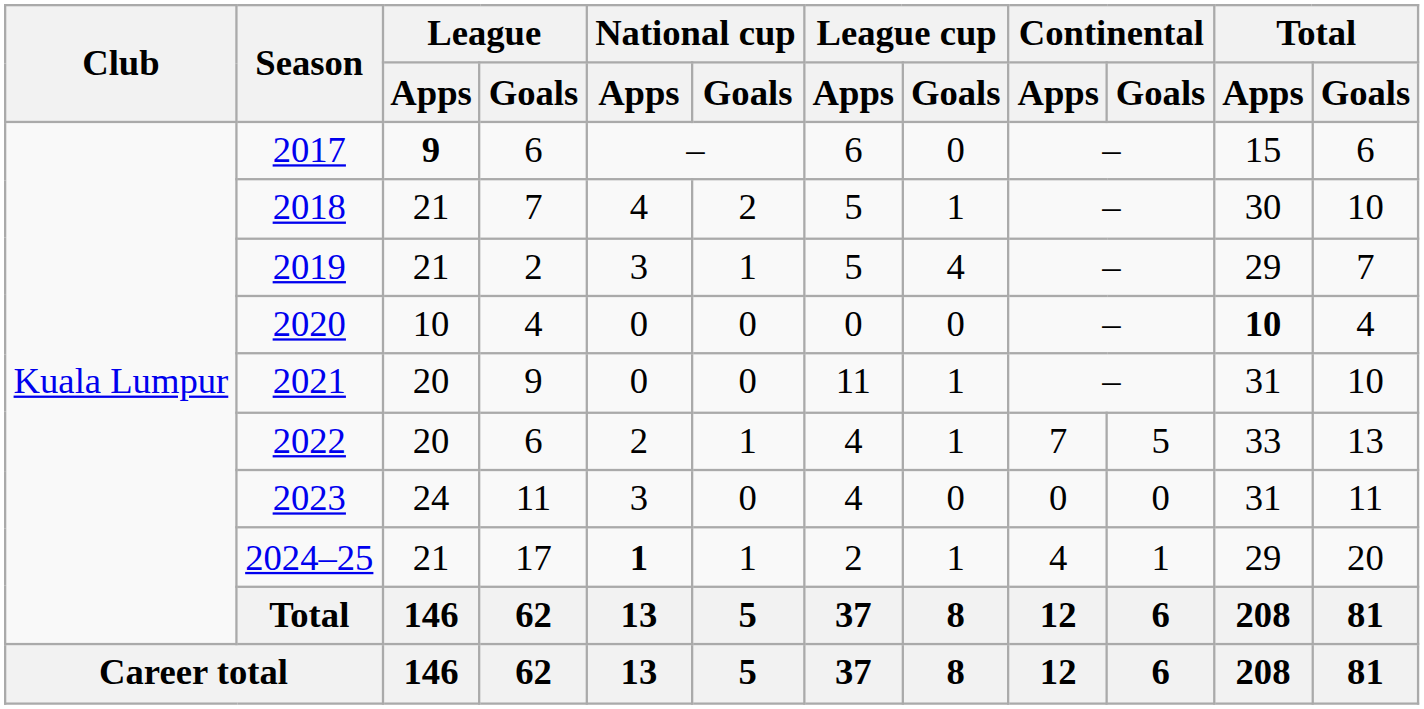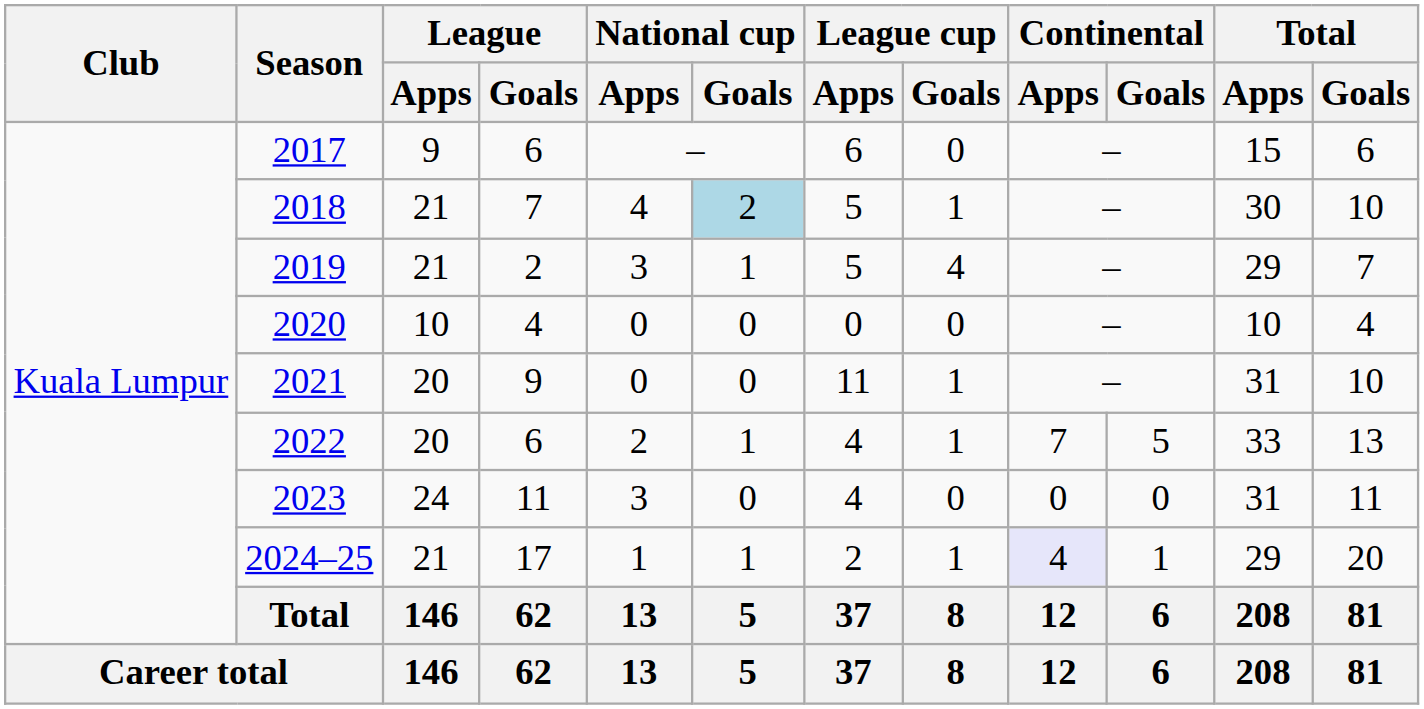(431, 149) bold -> (431, 149) normal
(748, 207) no background -> (748, 207) lightblue background
(1263, 324) bold -> (1263, 324) normal
(639, 556) bold -> (639, 556) normal
(1058, 556) no background -> (1058, 556) lavender background
